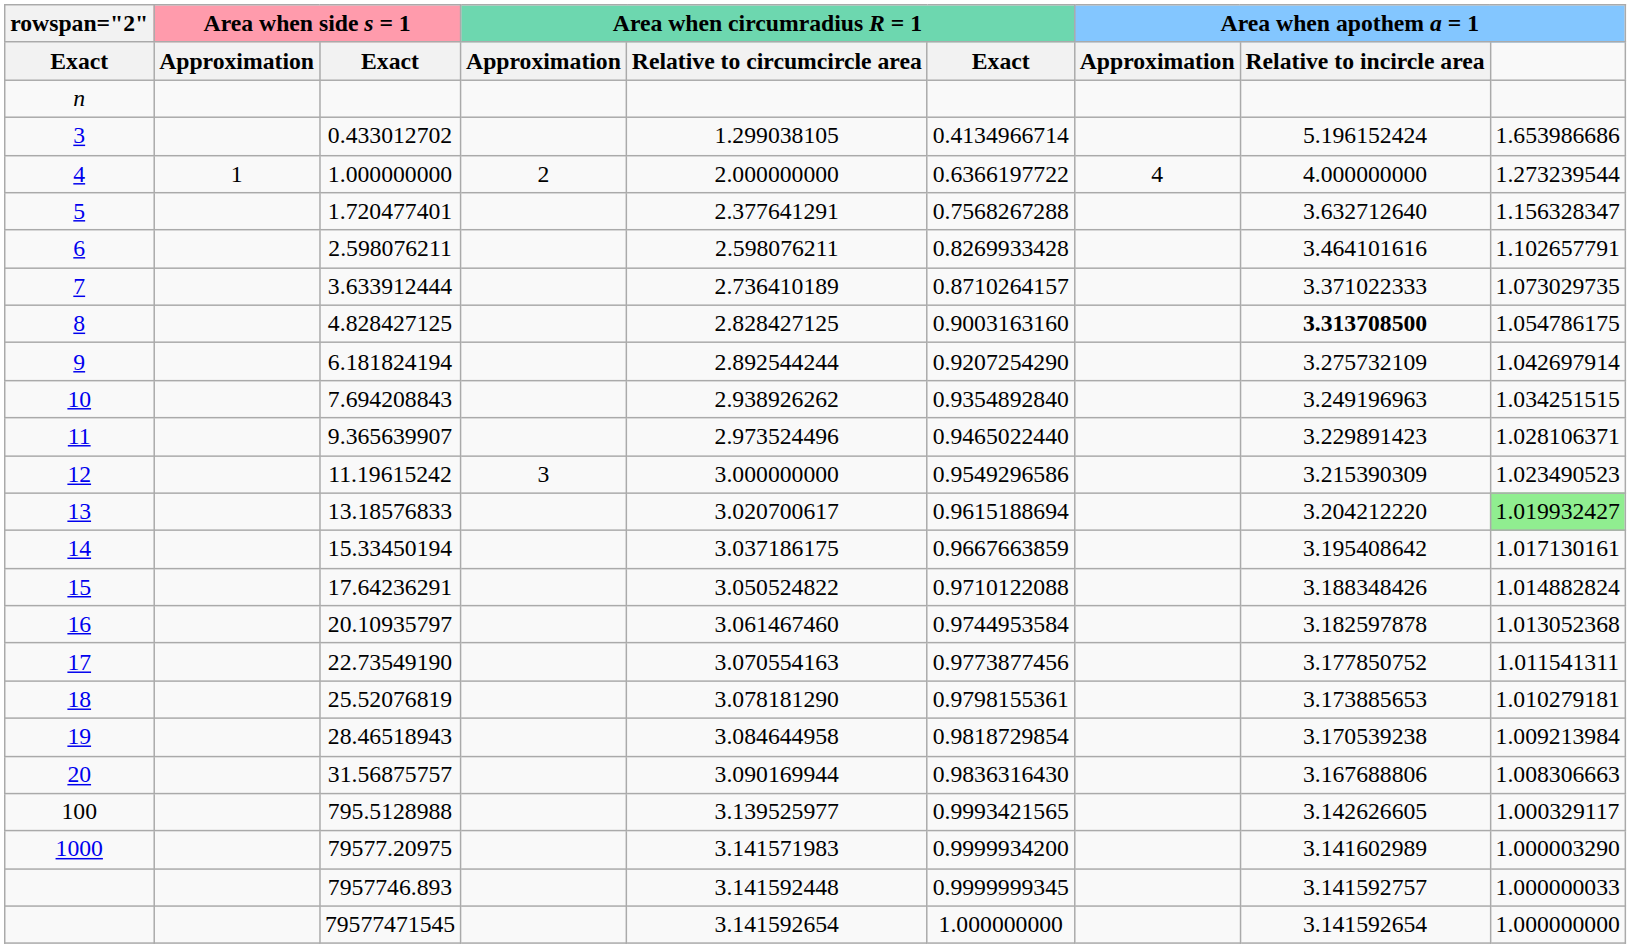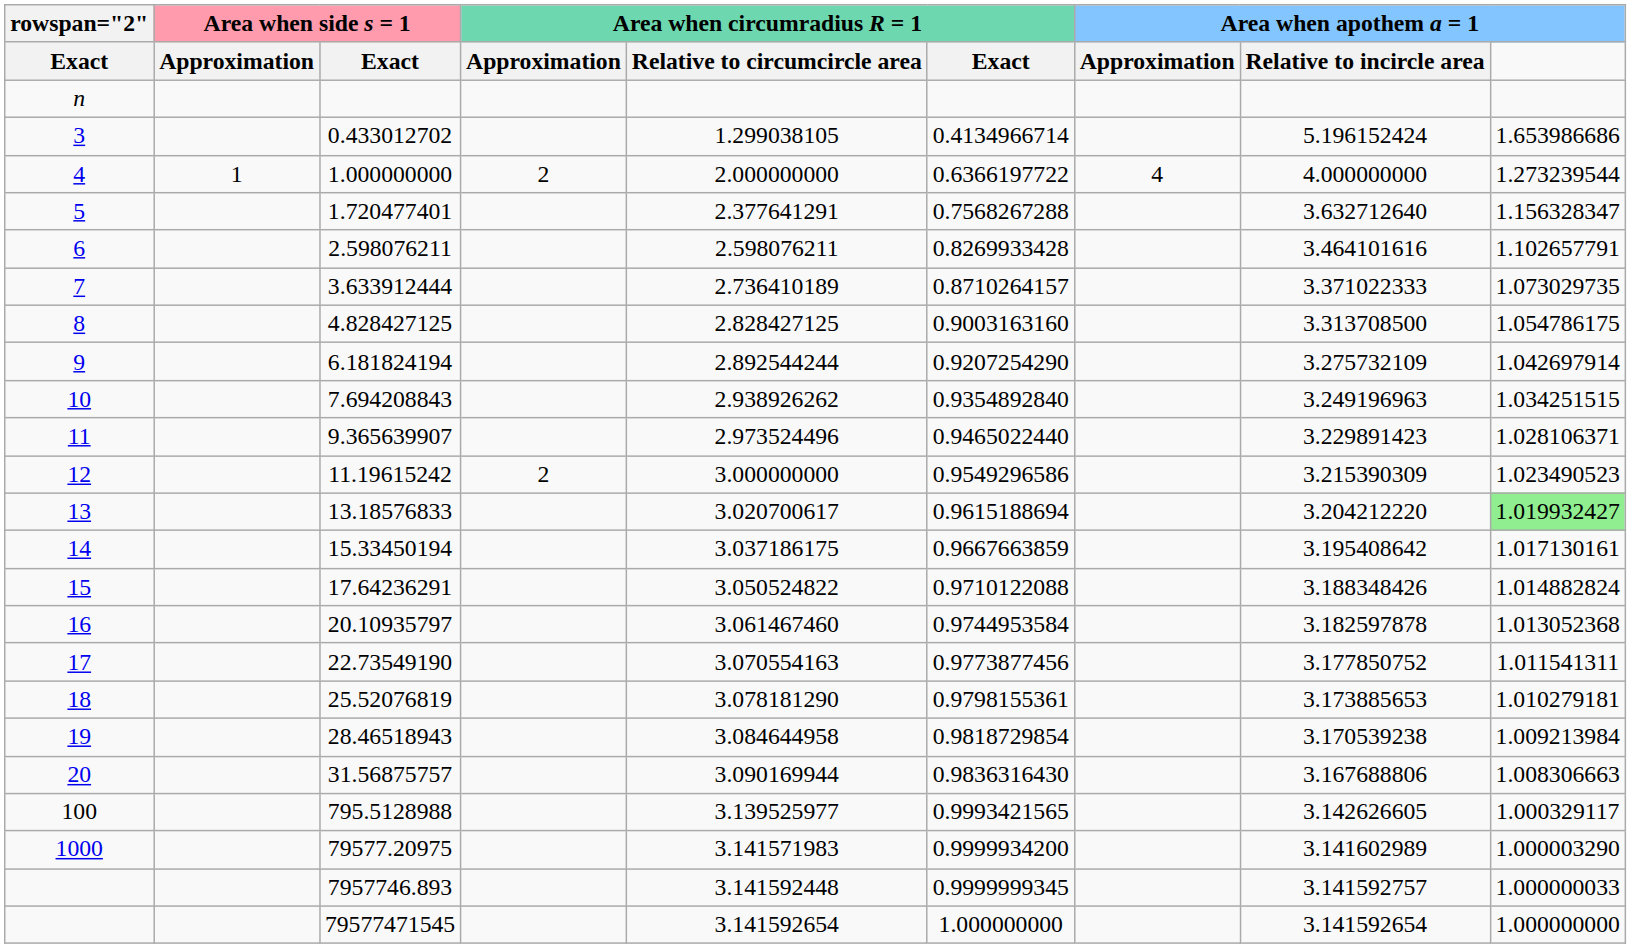(1365, 323) bold -> (1365, 323) normal
(543, 473) 3 -> (543, 473) 2
